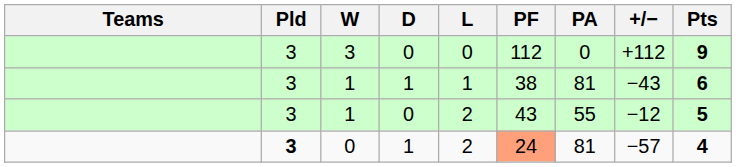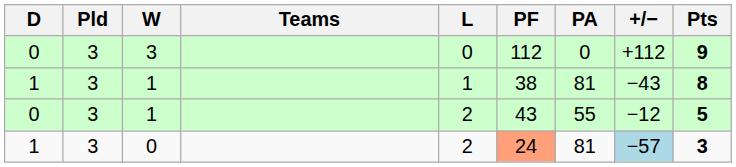columns swapped: (133, 20) <-> (409, 20)
(702, 83) 6 -> (702, 83) 8
(291, 146) bold -> (93, 146) normal
(644, 146) no background -> (644, 146) lightblue background
(702, 146) 4 -> (702, 146) 3
